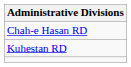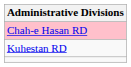(47, 30) no background -> (47, 30) pink background
